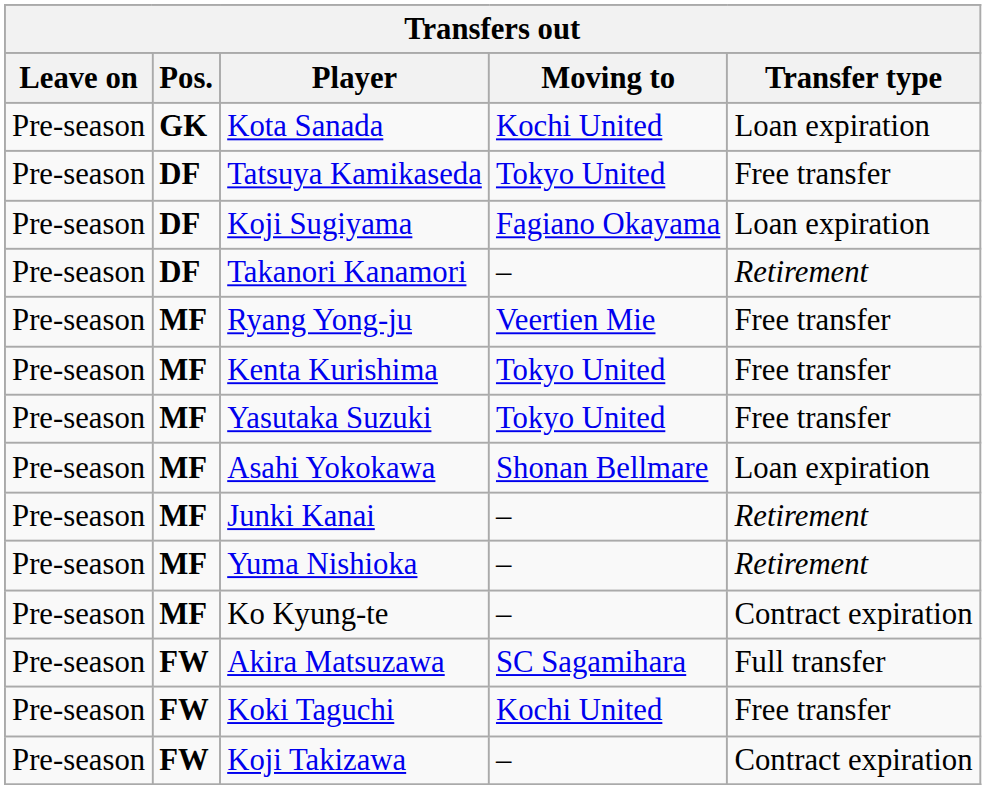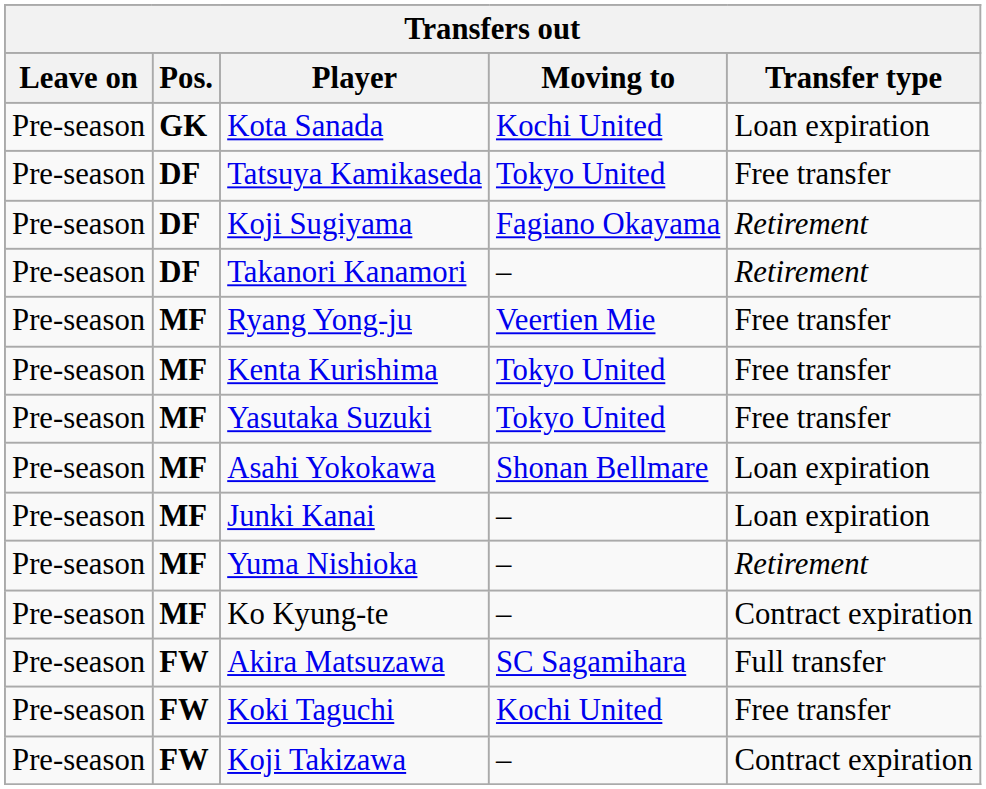(832, 223) Loan expiration -> (801, 223) Retirement
(801, 516) Retirement -> (832, 516) Loan expiration
